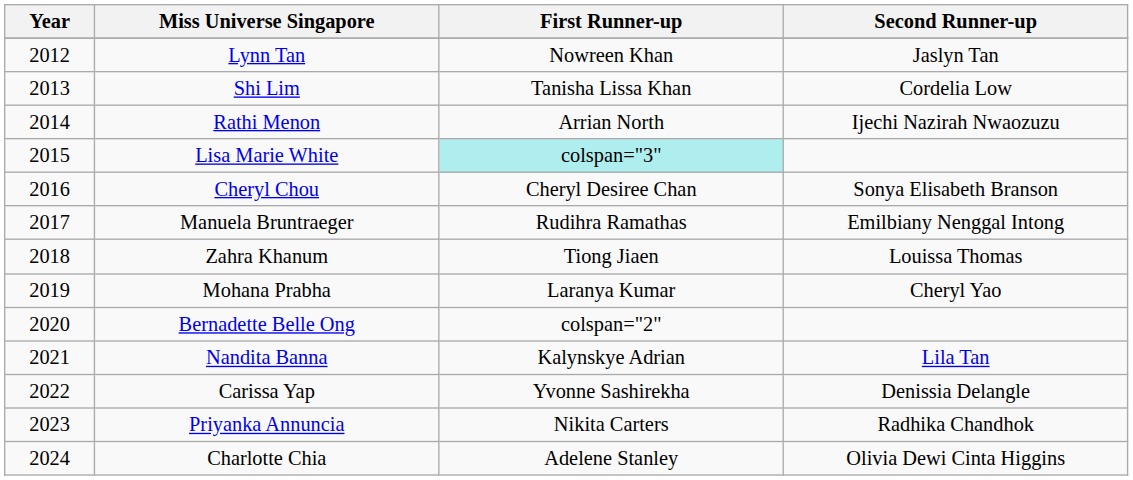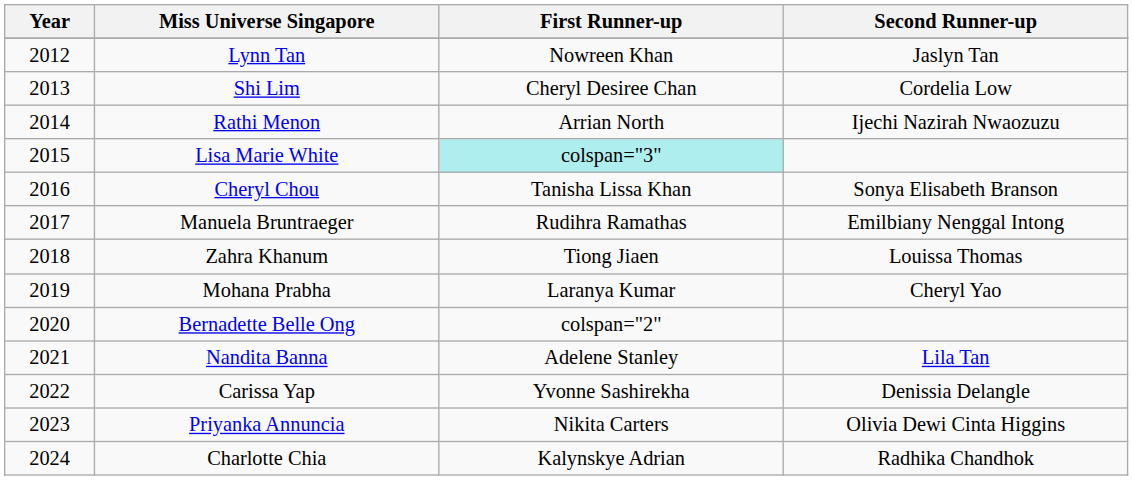(611, 88) Tanisha Lissa Khan -> (611, 88) Cheryl Desiree Chan
(611, 189) Cheryl Desiree Chan -> (611, 189) Tanisha Lissa Khan
(611, 357) Kalynskye Adrian -> (611, 357) Adelene Stanley
(956, 424) Radhika Chandhok -> (956, 424) Olivia Dewi Cinta Higgins
(611, 458) Adelene Stanley -> (611, 458) Kalynskye Adrian
(956, 458) Olivia Dewi Cinta Higgins -> (956, 458) Radhika Chandhok
